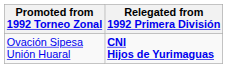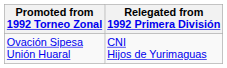(161, 48) bold -> (157, 48) normal
